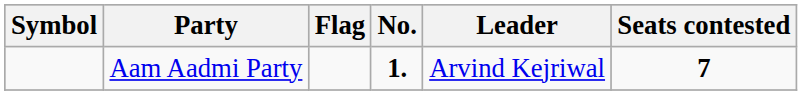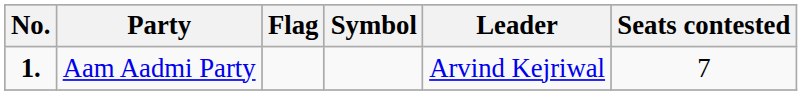columns swapped: (397, 25) <-> (54, 25)
(704, 68) bold -> (704, 68) normal
